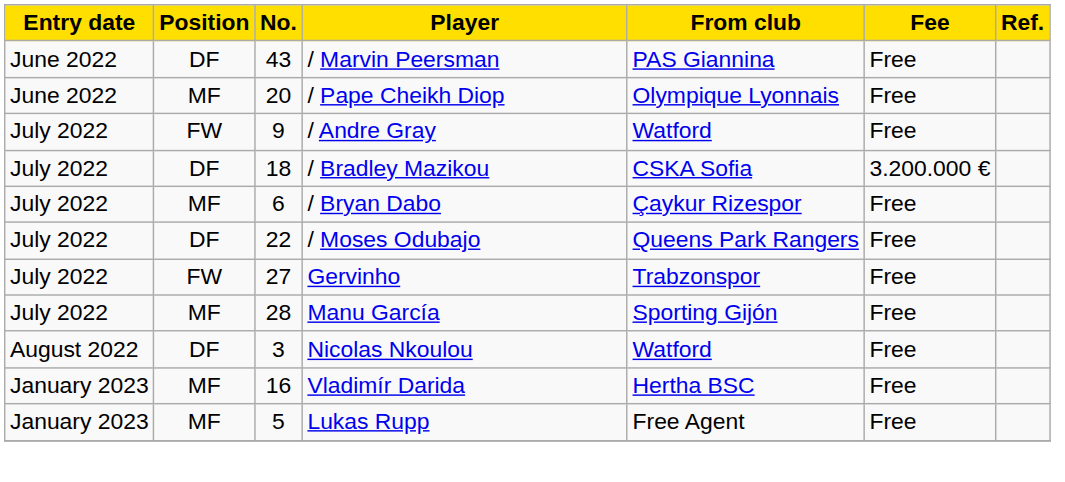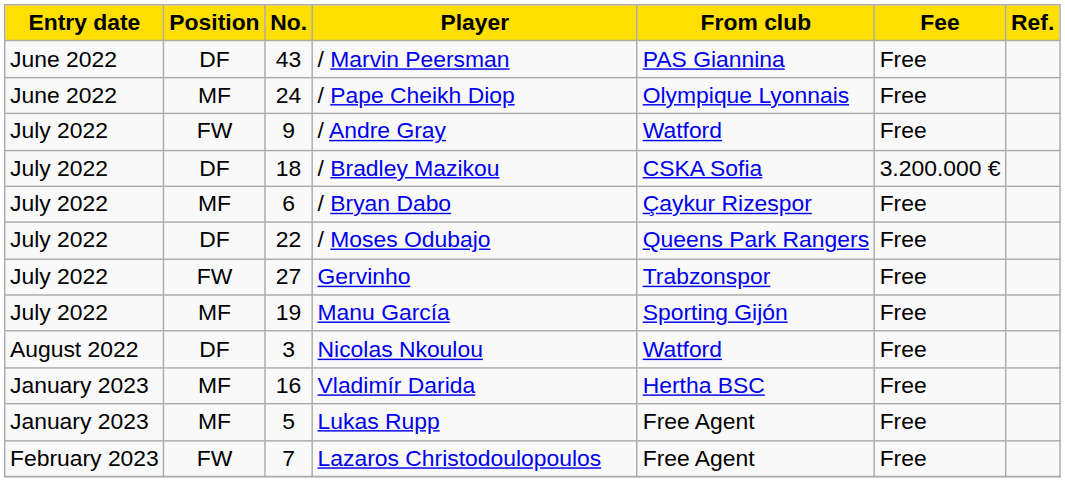(278, 95) 20 -> (289, 95) 24
(278, 312) 28 -> (289, 312) 19
+ row: (459, 458)
